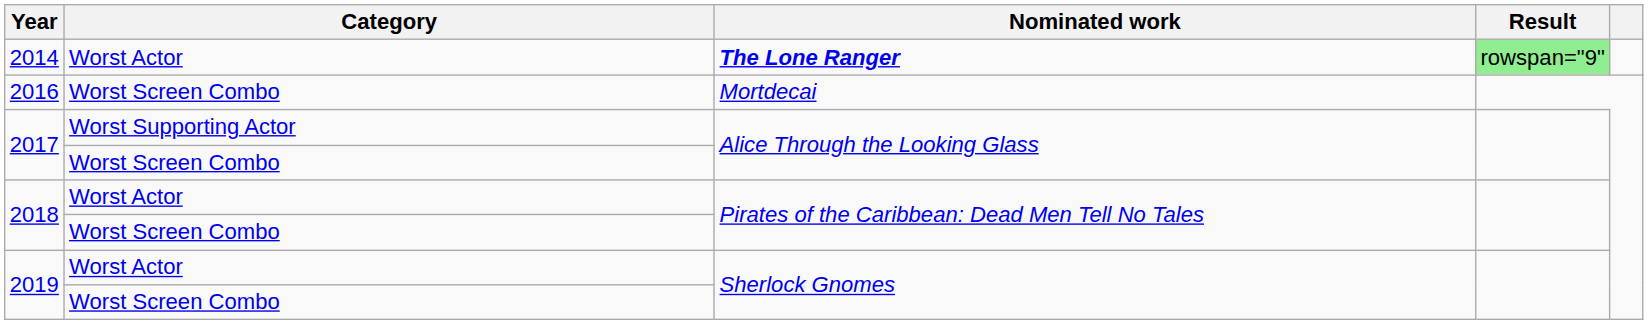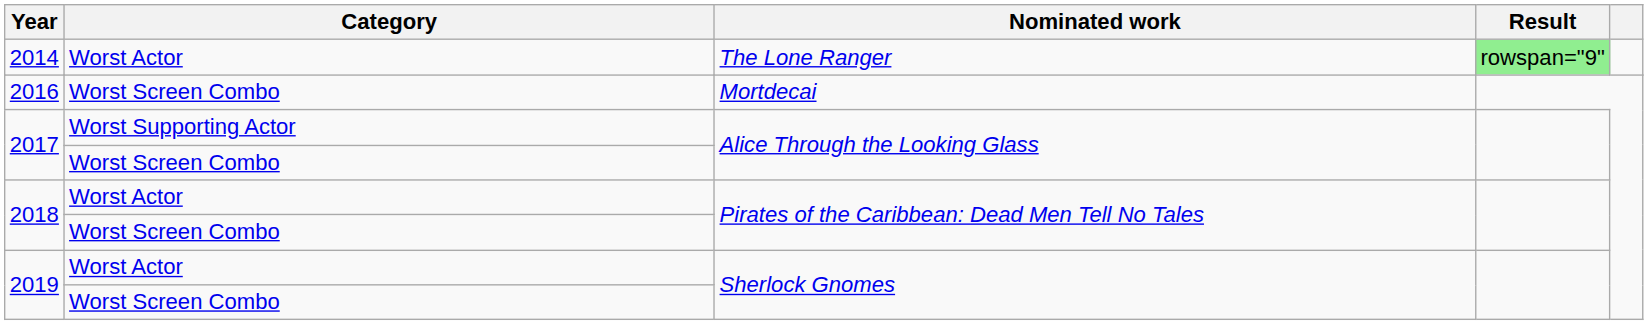(810, 57) bold -> (805, 57) normal
